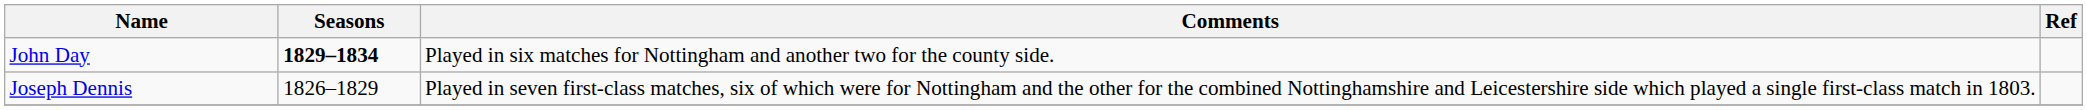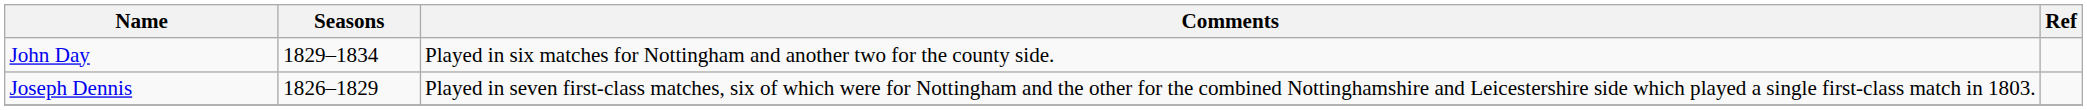(331, 54) bold -> (331, 54) normal
